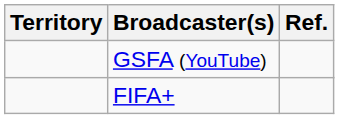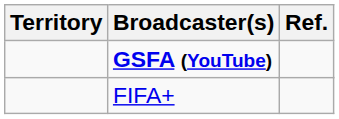(190, 58) normal -> (193, 58) bold
